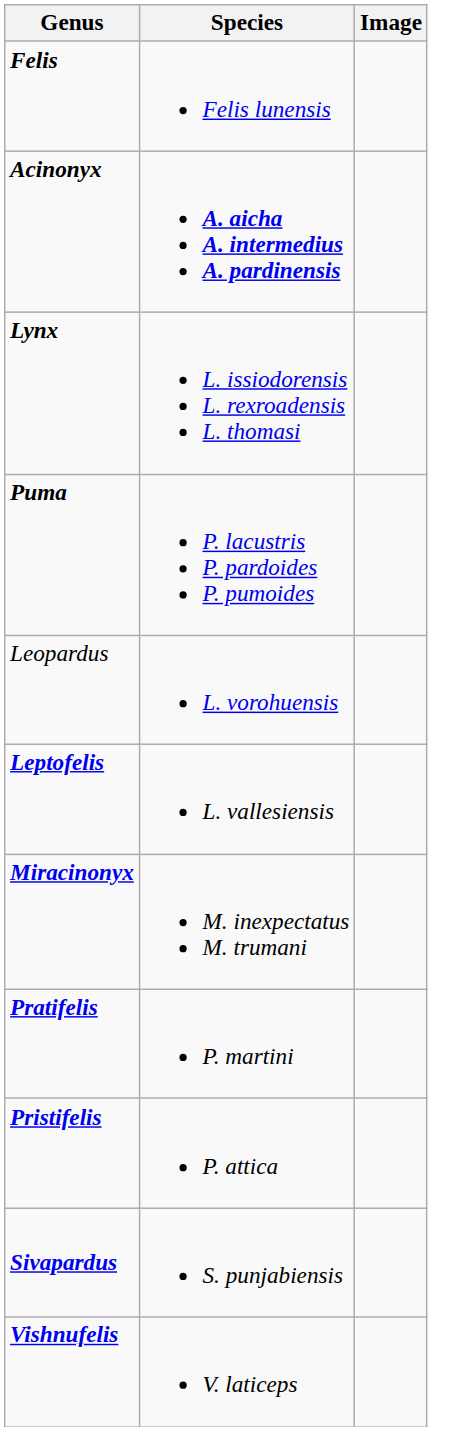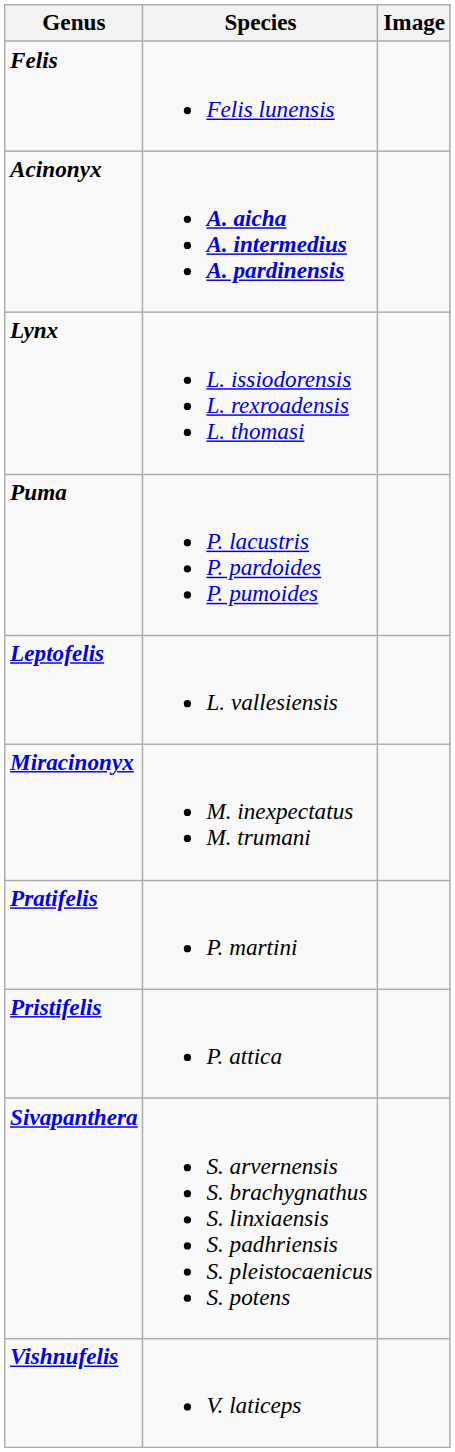- row: (59, 653)
+ row: (74, 1116)
- row: (64, 1262)
